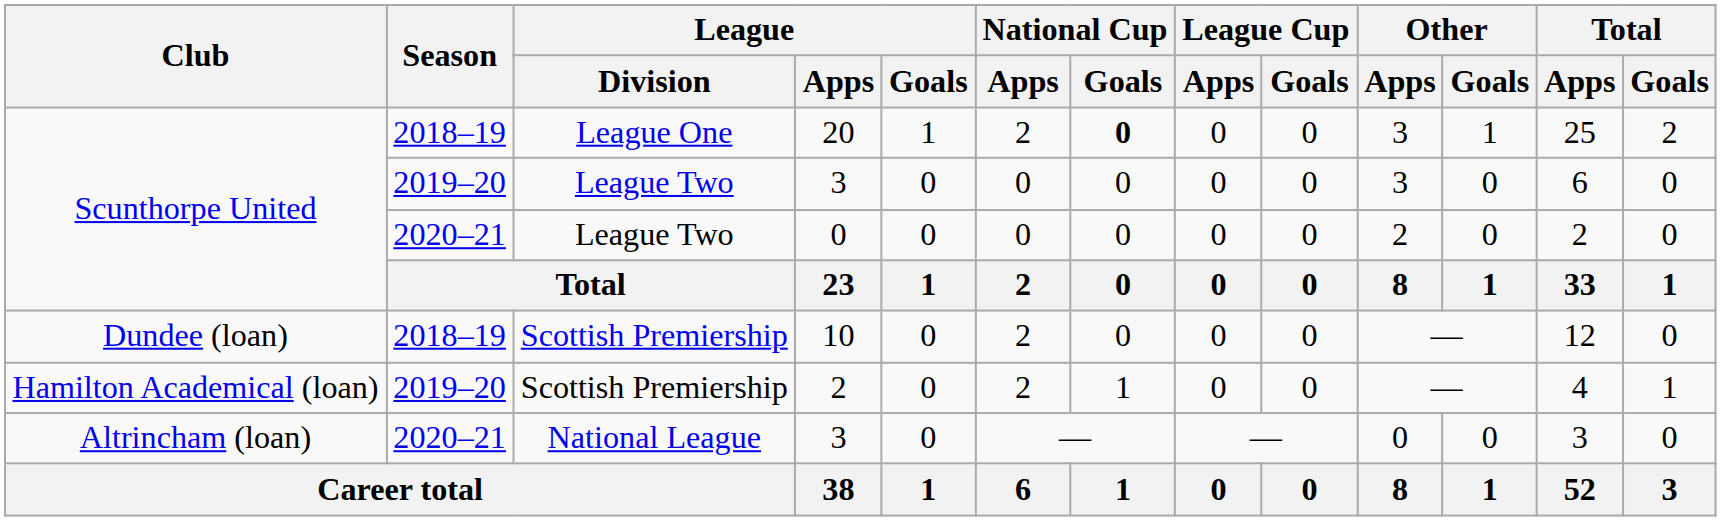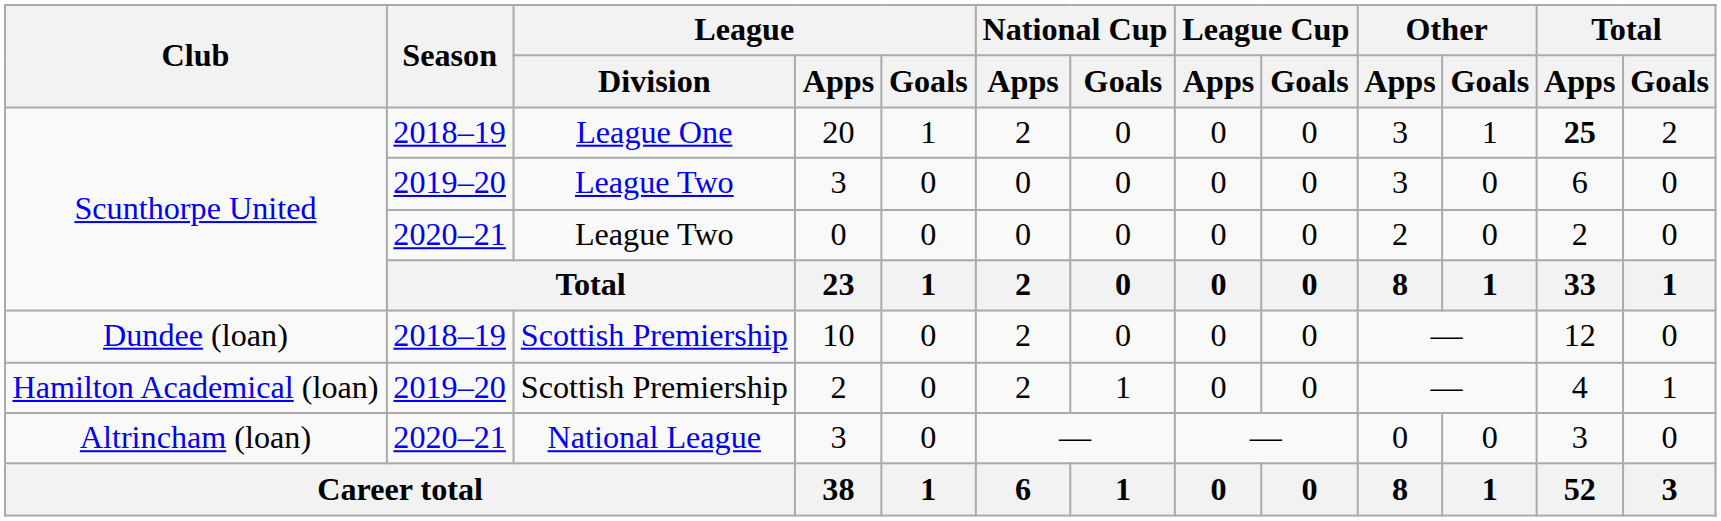(1123, 132) bold -> (1123, 132) normal
(1580, 132) normal -> (1580, 132) bold
